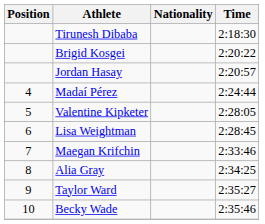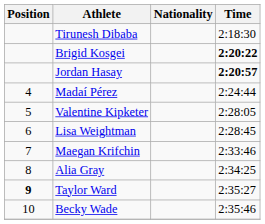(237, 53) normal -> (238, 53) bold
(237, 72) normal -> (238, 72) bold
(28, 190) normal -> (28, 190) bold
